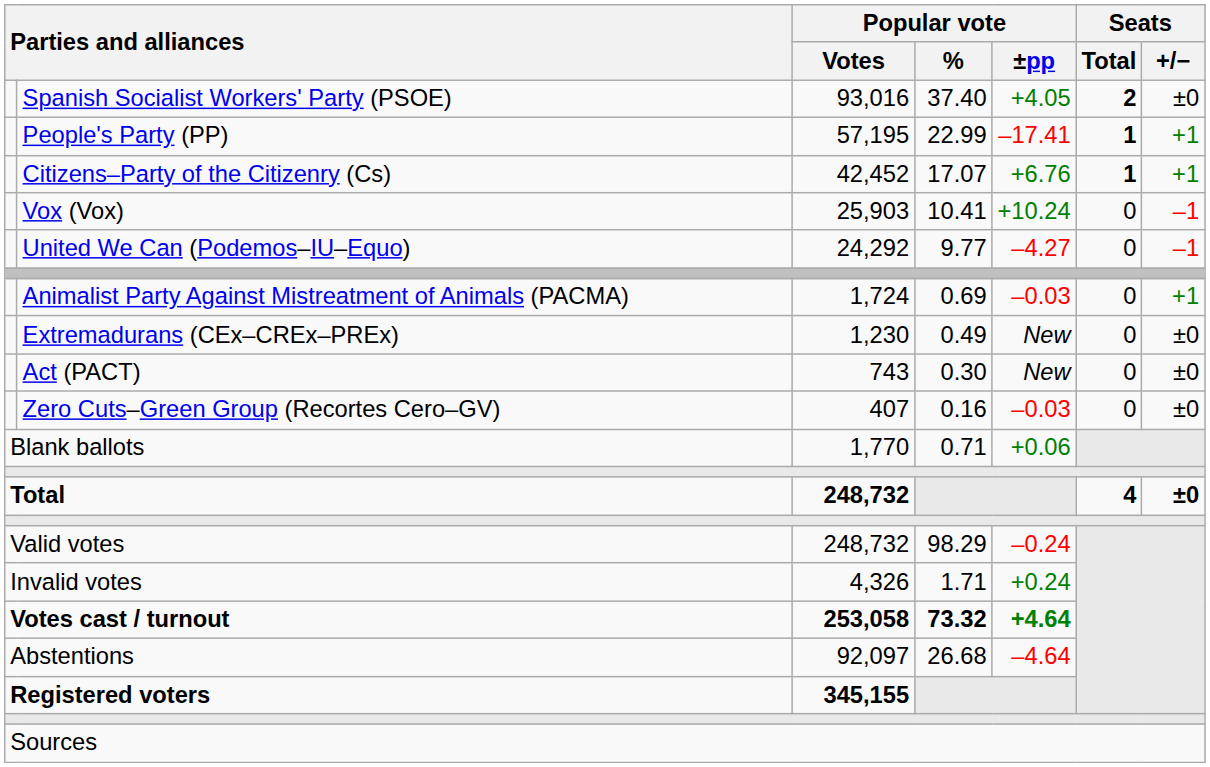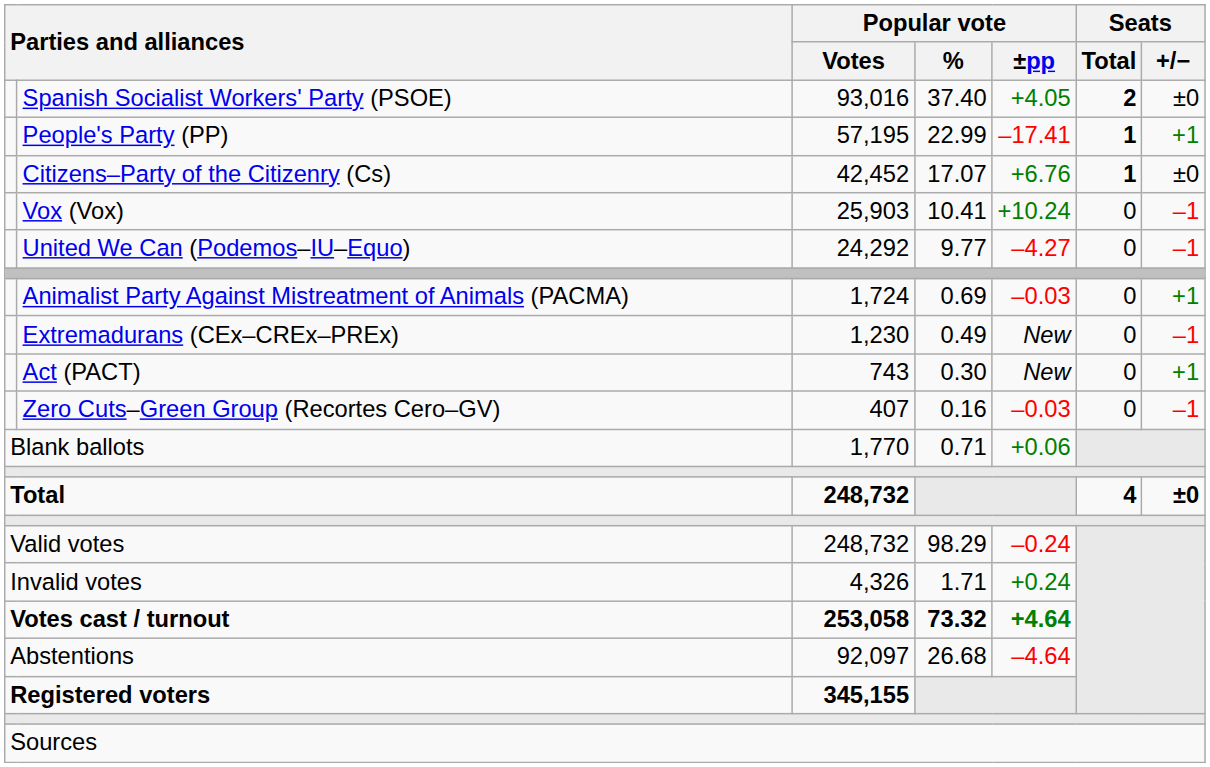(1186, 173) +1 -> (1186, 173) ±0
(1186, 334) ±0 -> (1186, 334) –1
(1186, 372) ±0 -> (1186, 372) +1
(1186, 409) ±0 -> (1186, 409) –1
